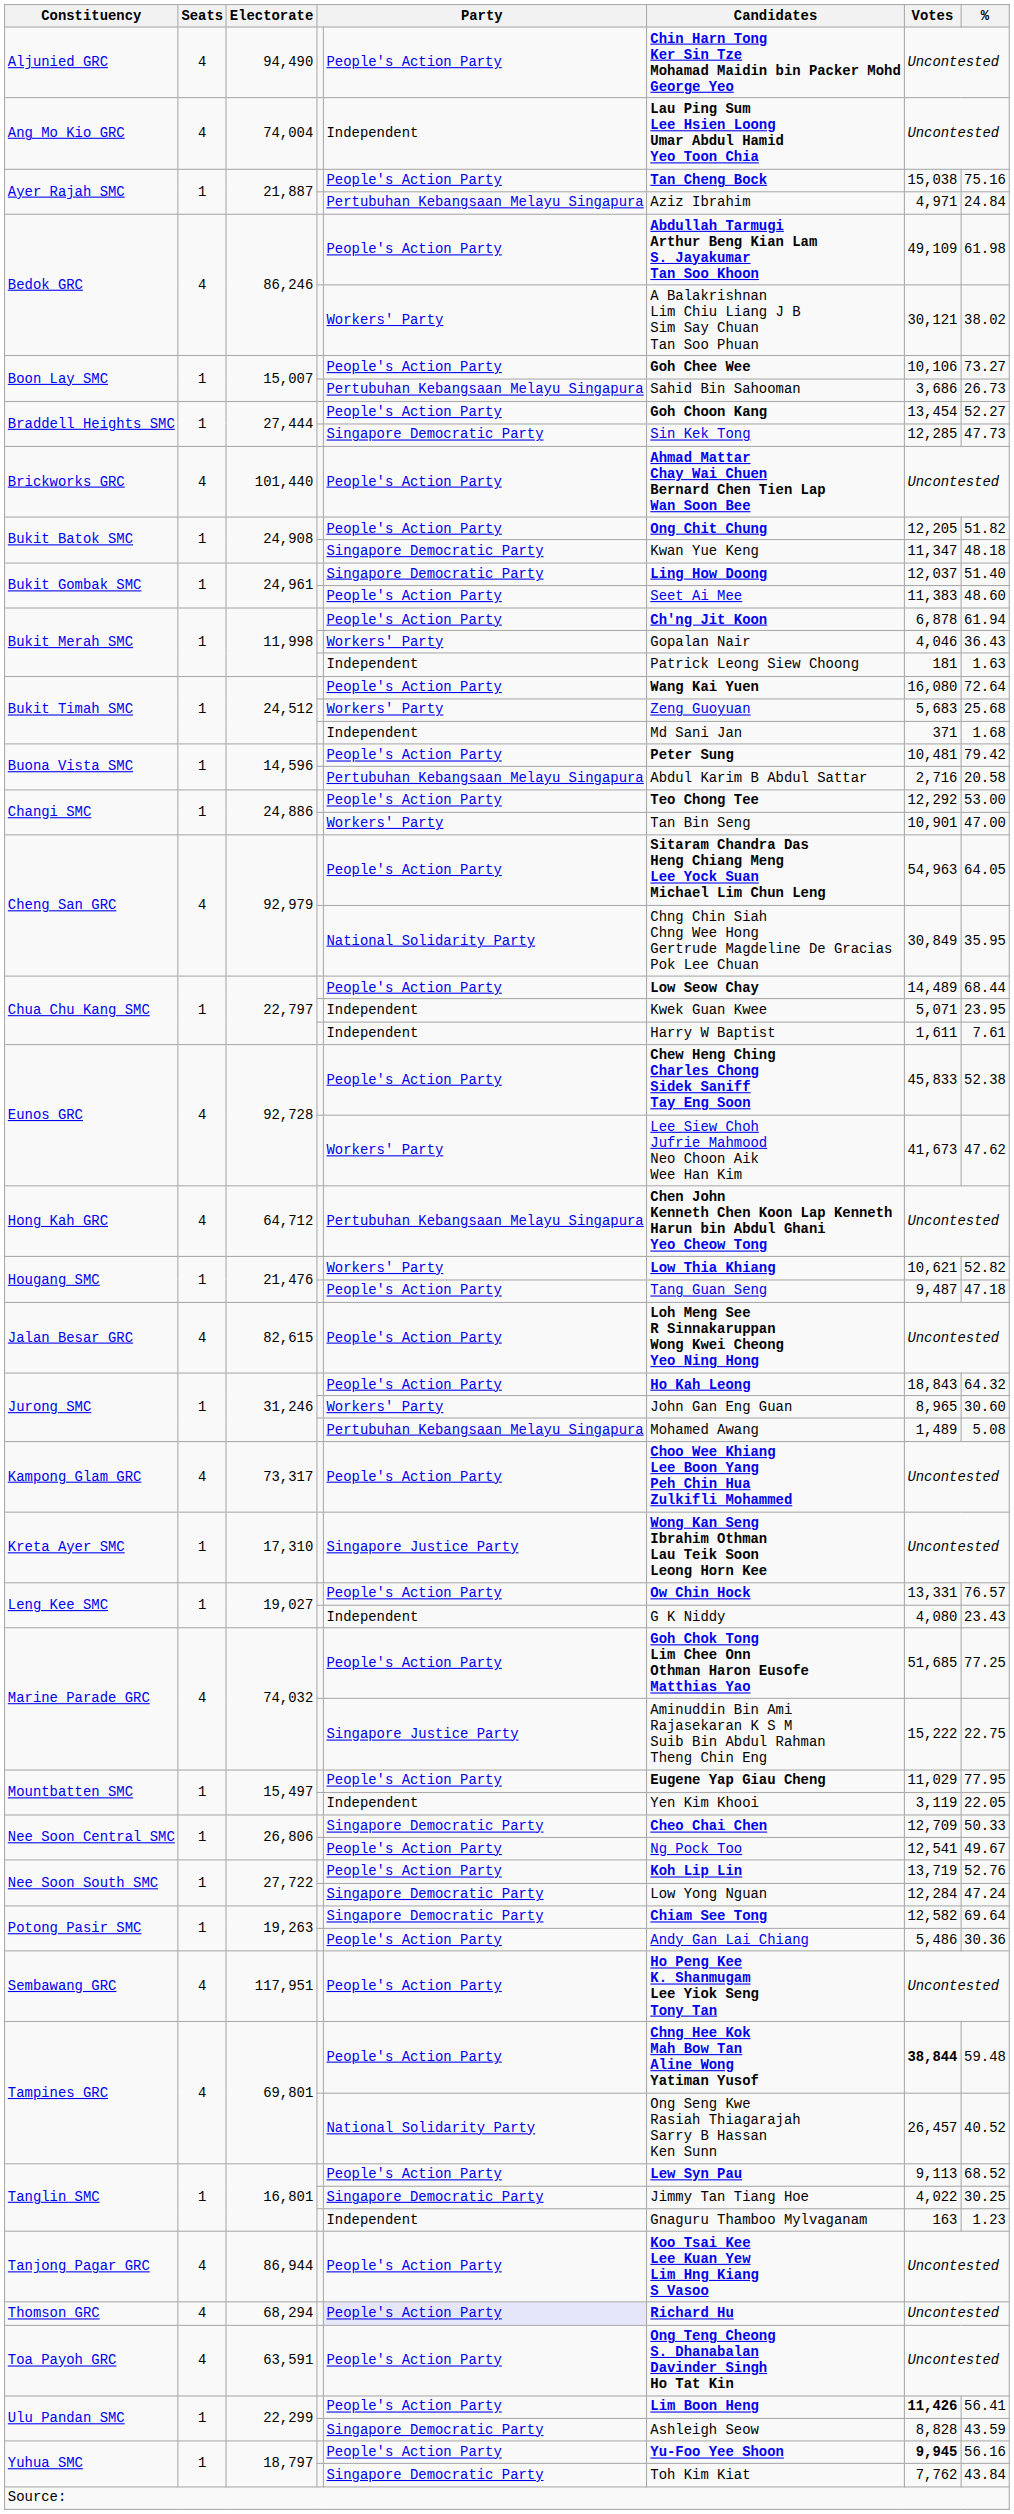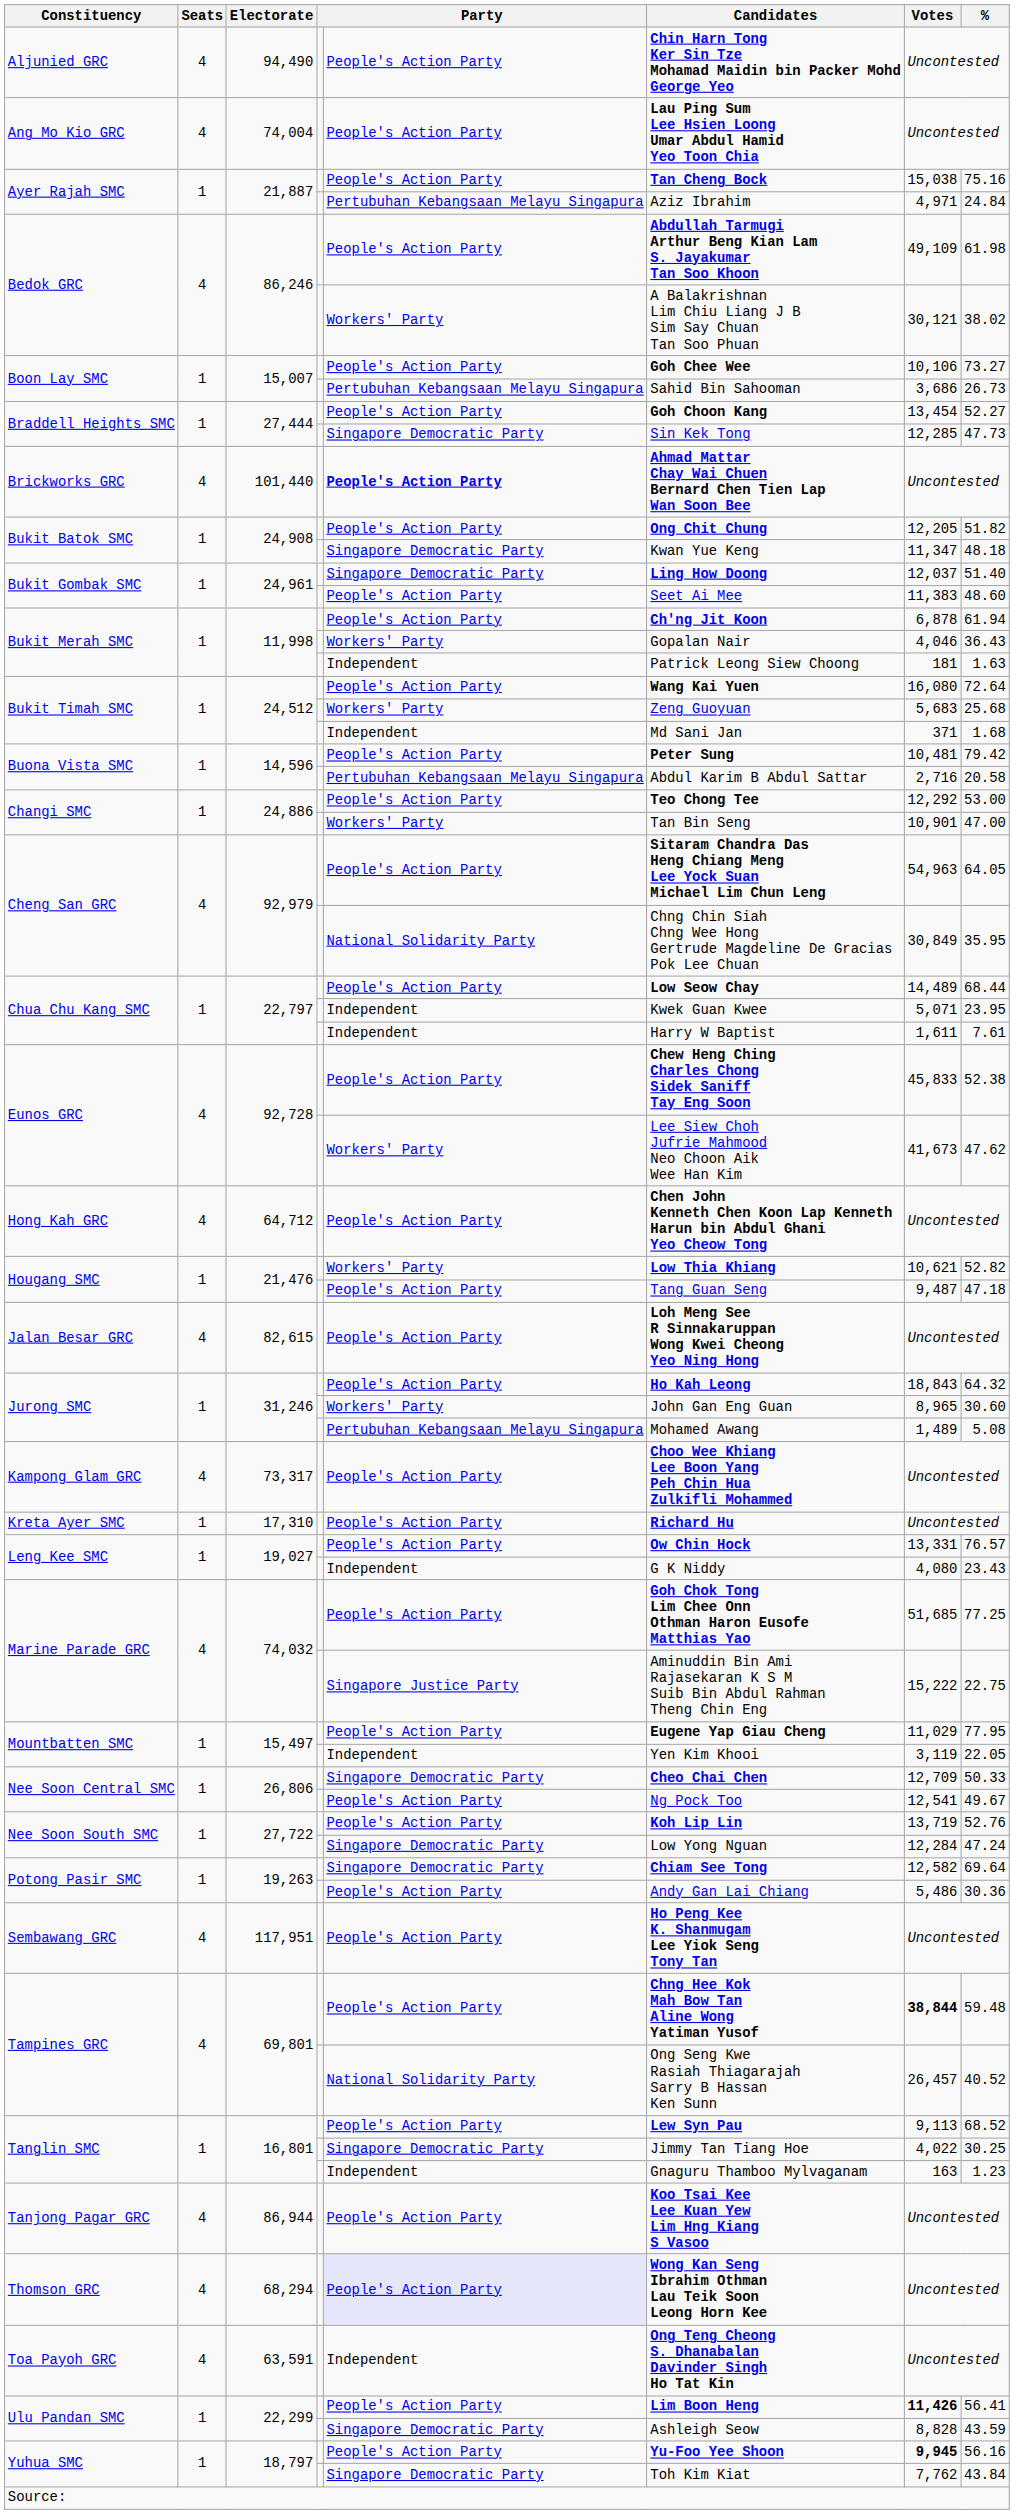(372, 133) Independent -> (414, 133) People's Action Party
(414, 482) normal -> (414, 482) bold
(485, 1221) Pertubuhan Kebangsaan Melayu Singapura -> (414, 1221) People's Action Party
(423, 1547) Singapore Justice Party -> (414, 1523) People's Action Party
(709, 1547) Wong Kan Seng Ibrahim Othman Lau Teik Soon Leong Horn Kee -> (692, 1523) Richard Hu
(692, 2314) Richard Hu -> (709, 2290) Wong Kan Seng Ibrahim Othman Lau Teik Soon Leong Horn Kee
(414, 2360) People's Action Party -> (372, 2360) Independent
